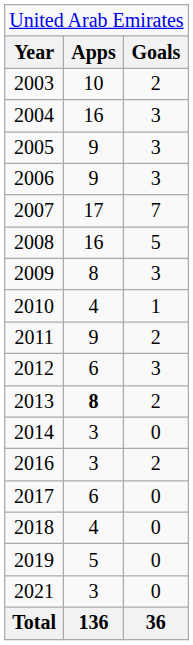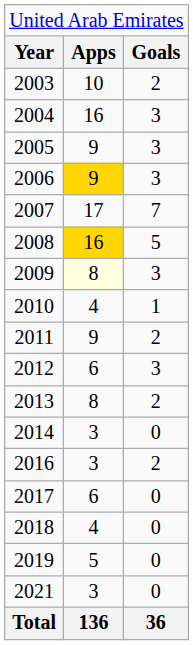(94, 178) no background -> (94, 178) gold background
(94, 242) no background -> (94, 242) gold background
(94, 274) no background -> (94, 274) lightyellow background
(94, 400) bold -> (94, 400) normal
